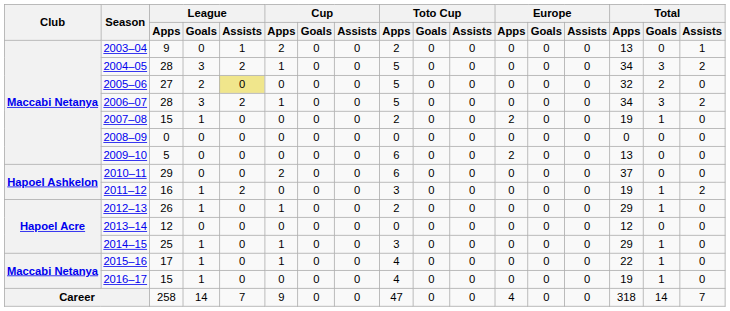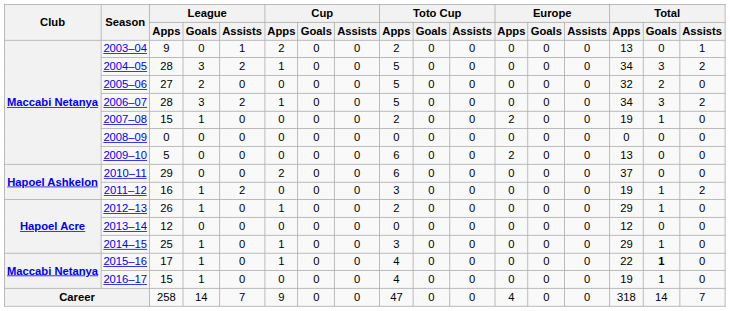(242, 85) khaki background -> (242, 85) no background
(661, 262) normal -> (661, 262) bold
